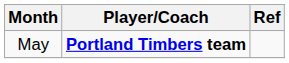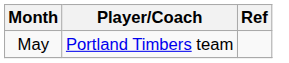(156, 44) bold -> (150, 44) normal
